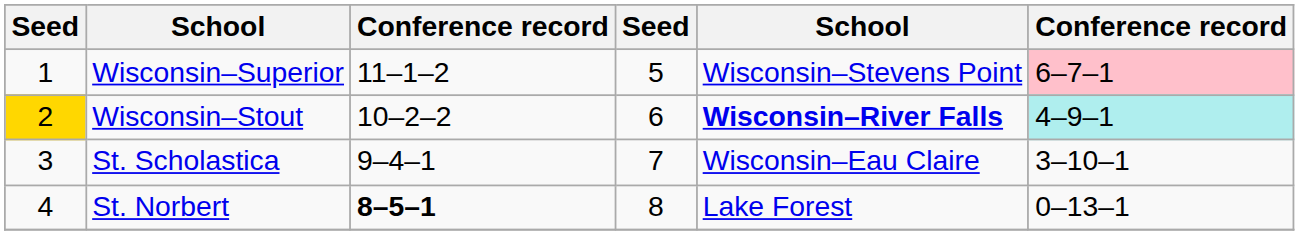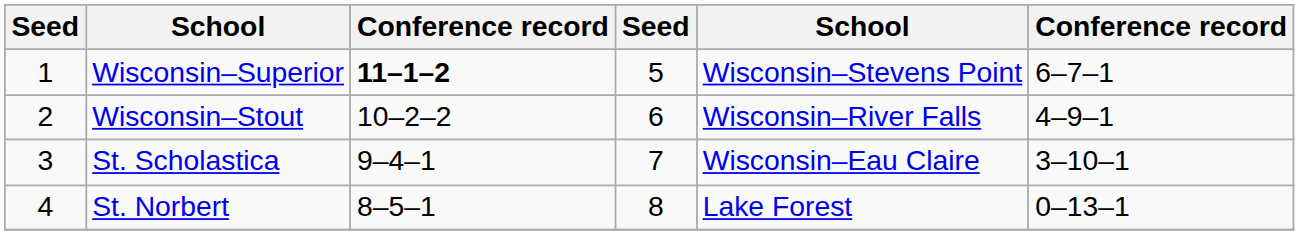(403, 71) normal -> (404, 71) bold
(1075, 71) pink background -> (1075, 71) no background
(45, 116) gold background -> (45, 116) no background
(853, 116) bold -> (842, 116) normal
(1075, 116) paleturquoise background -> (1075, 116) no background
(396, 206) bold -> (396, 206) normal
